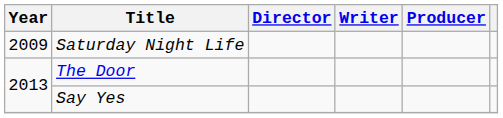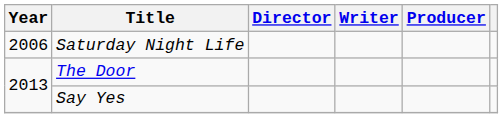(28, 45) 2009 -> (28, 45) 2006
